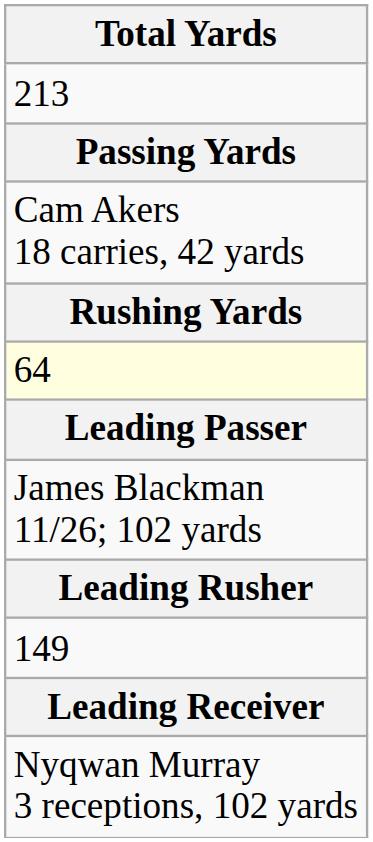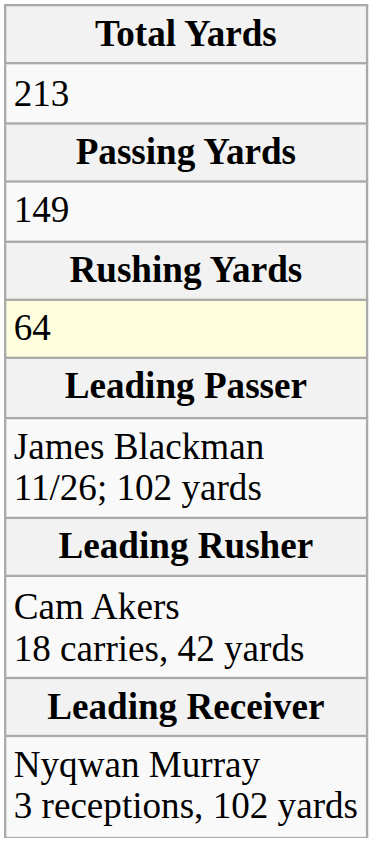(159, 231) Cam Akers 18 carries, 42 yards -> (42, 210) 149
(42, 647) 149 -> (159, 626) Cam Akers 18 carries, 42 yards
